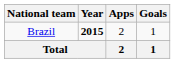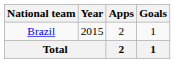(92, 31) bold -> (92, 31) normal
